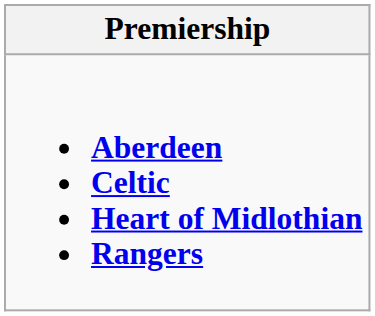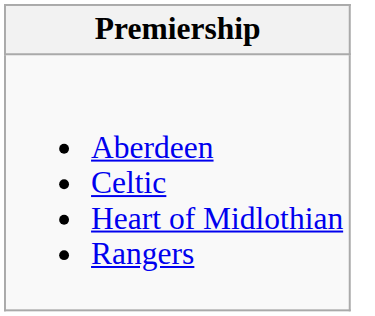(187, 200) bold -> (178, 200) normal
